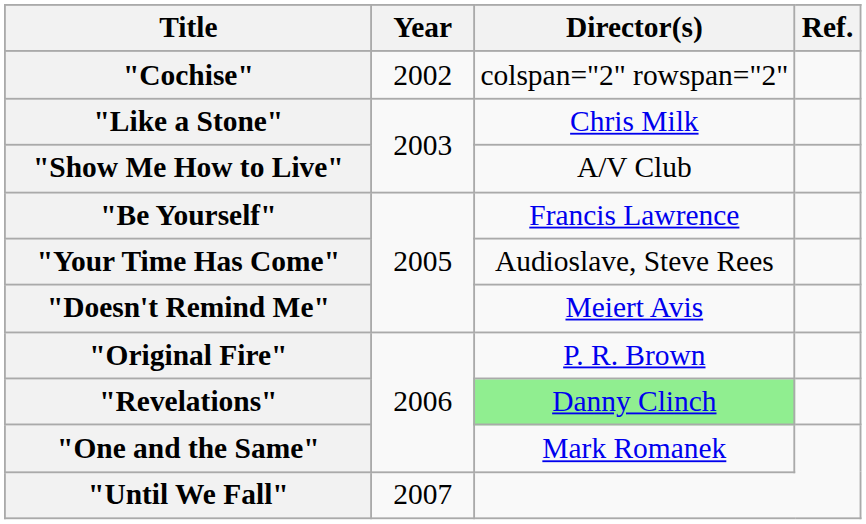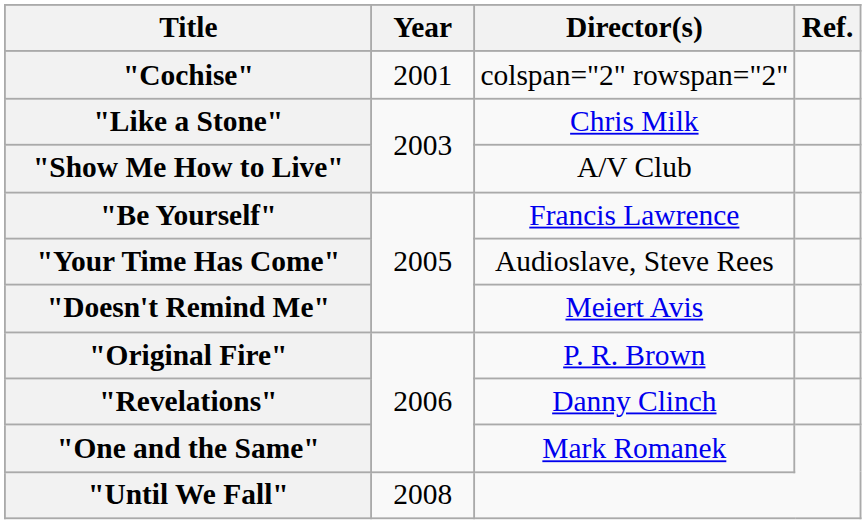(423, 74) 2002 -> (423, 74) 2001
(634, 401) lightgreen background -> (634, 401) no background
(423, 494) 2007 -> (423, 494) 2008
